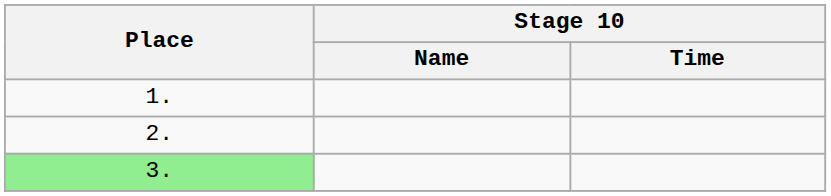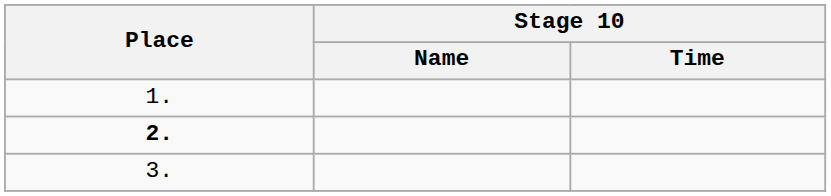(159, 135) normal -> (159, 135) bold
(159, 172) lightgreen background -> (159, 172) no background
